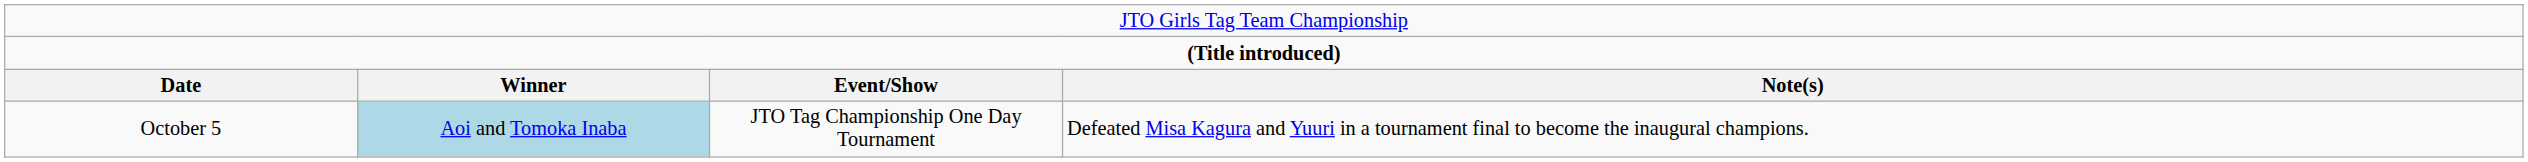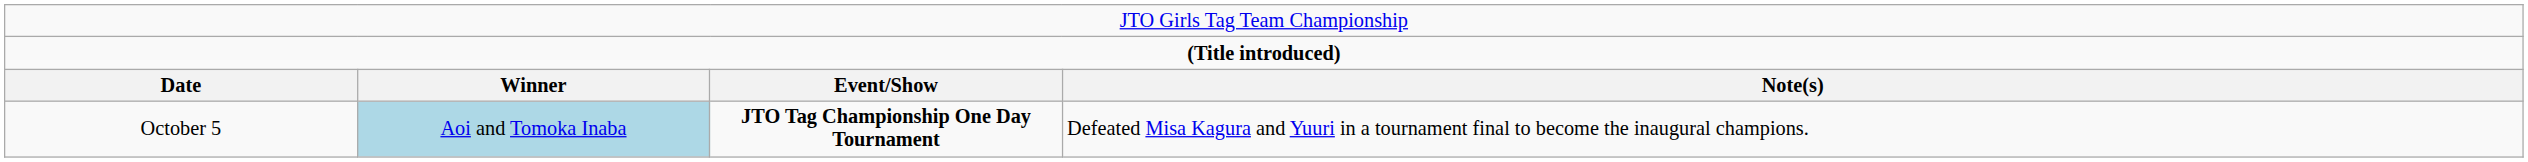(886, 128) normal -> (886, 128) bold
